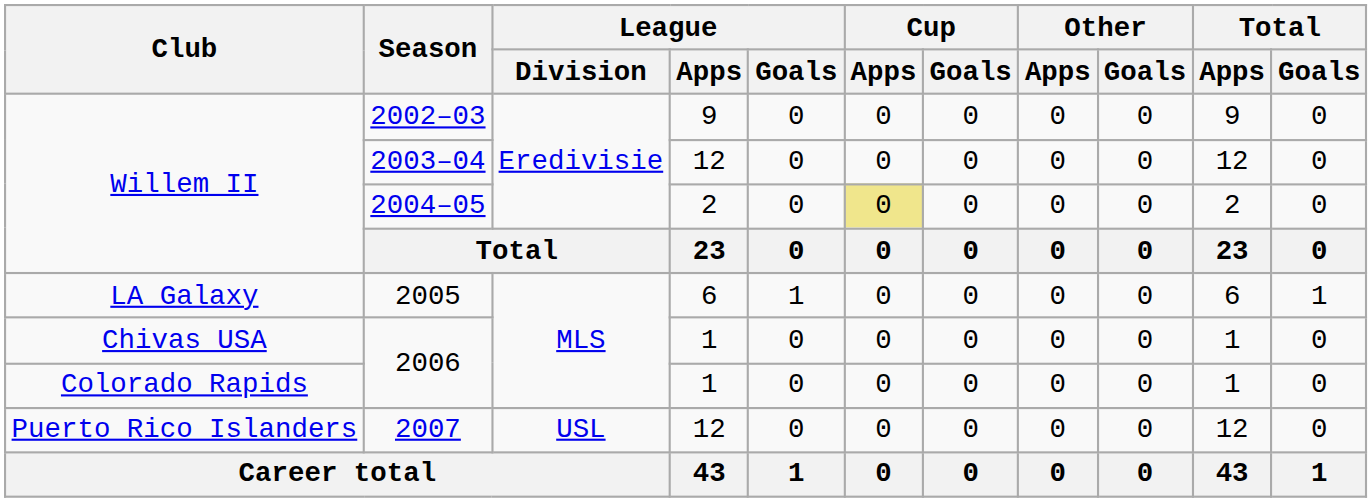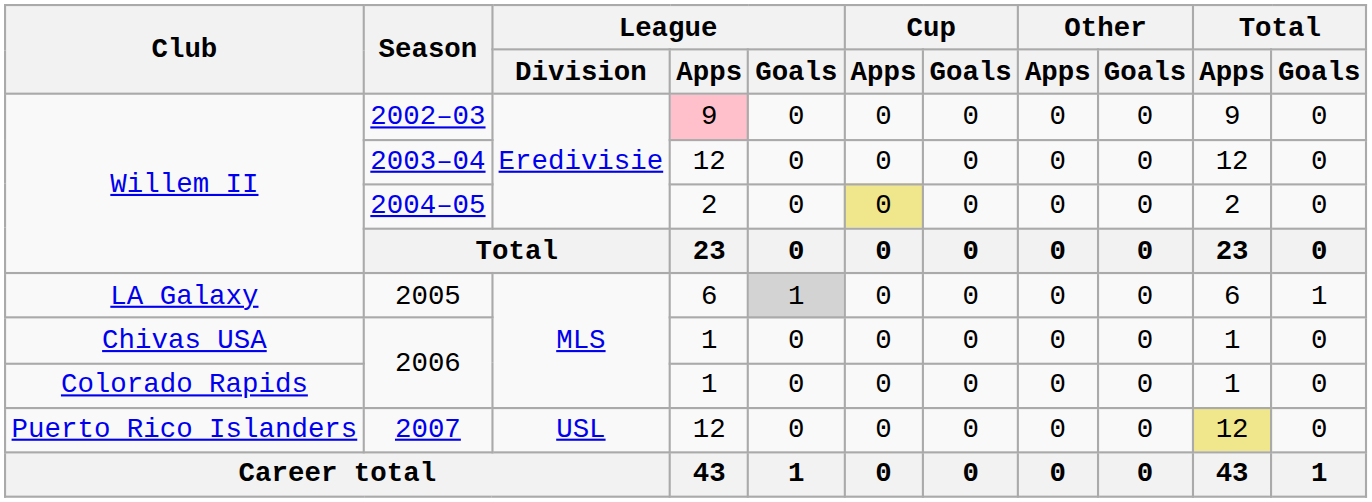(709, 117) no background -> (709, 117) pink background
(796, 296) no background -> (796, 296) lightgrey background
(1232, 430) no background -> (1232, 430) khaki background
